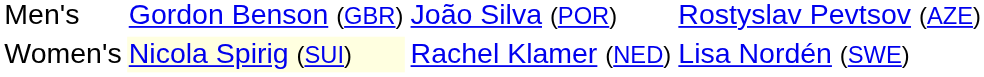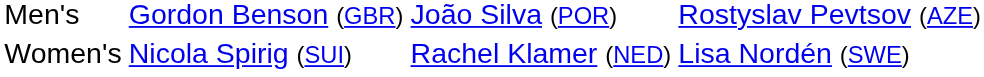(240, 54) lightyellow background -> (240, 54) no background
